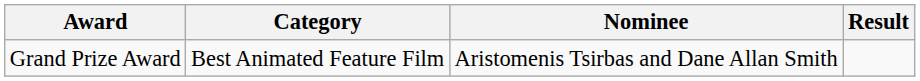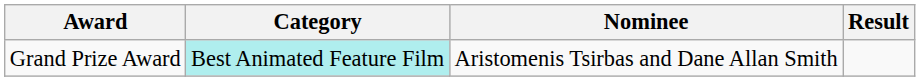(318, 57) no background -> (318, 57) paleturquoise background
